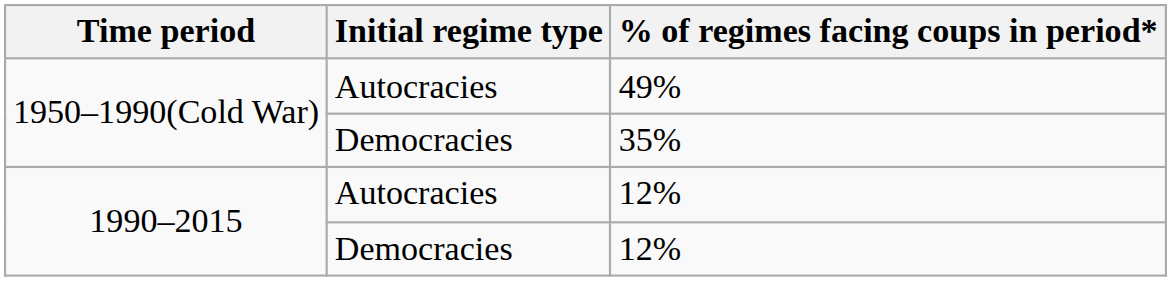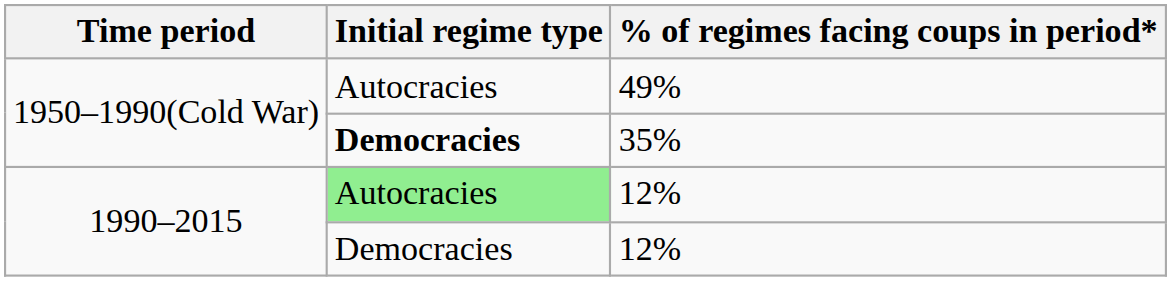(424, 139) normal -> (428, 139) bold
(416, 193) no background -> (416, 193) lightgreen background
